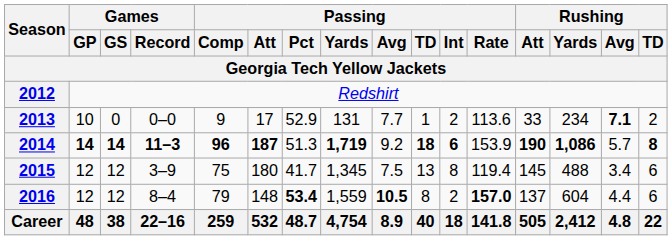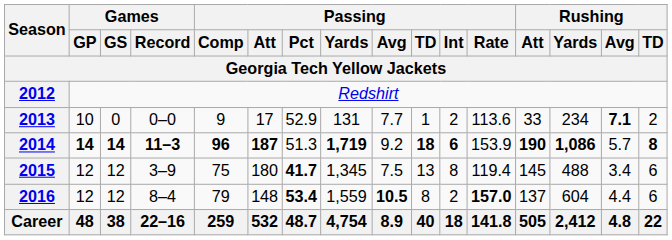(301, 171) normal -> (301, 171) bold
